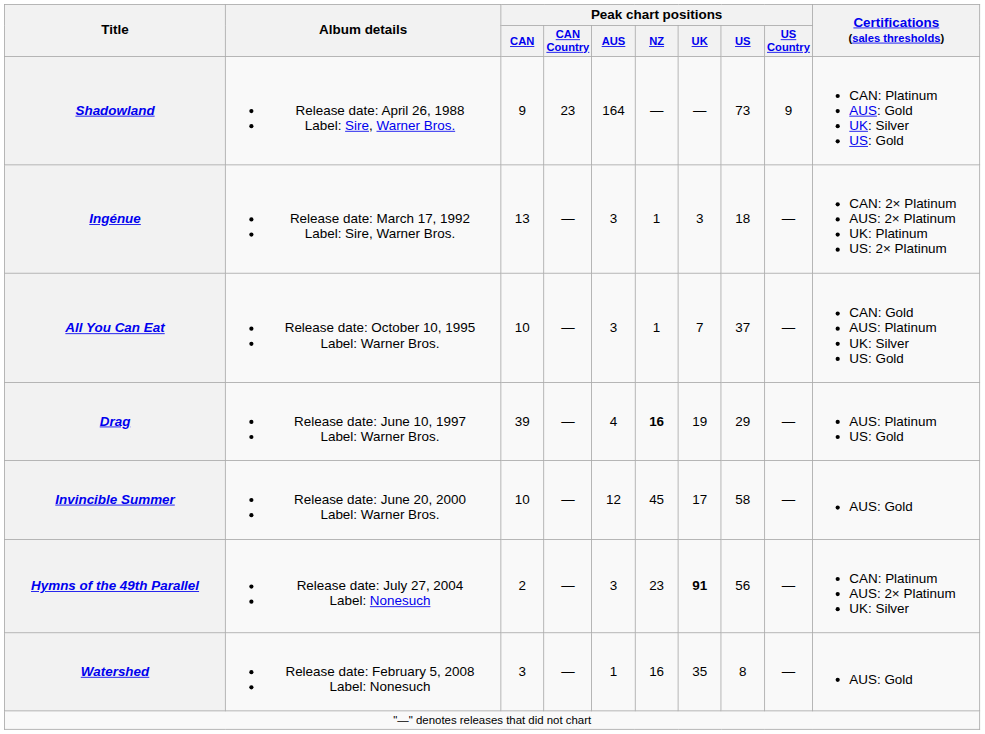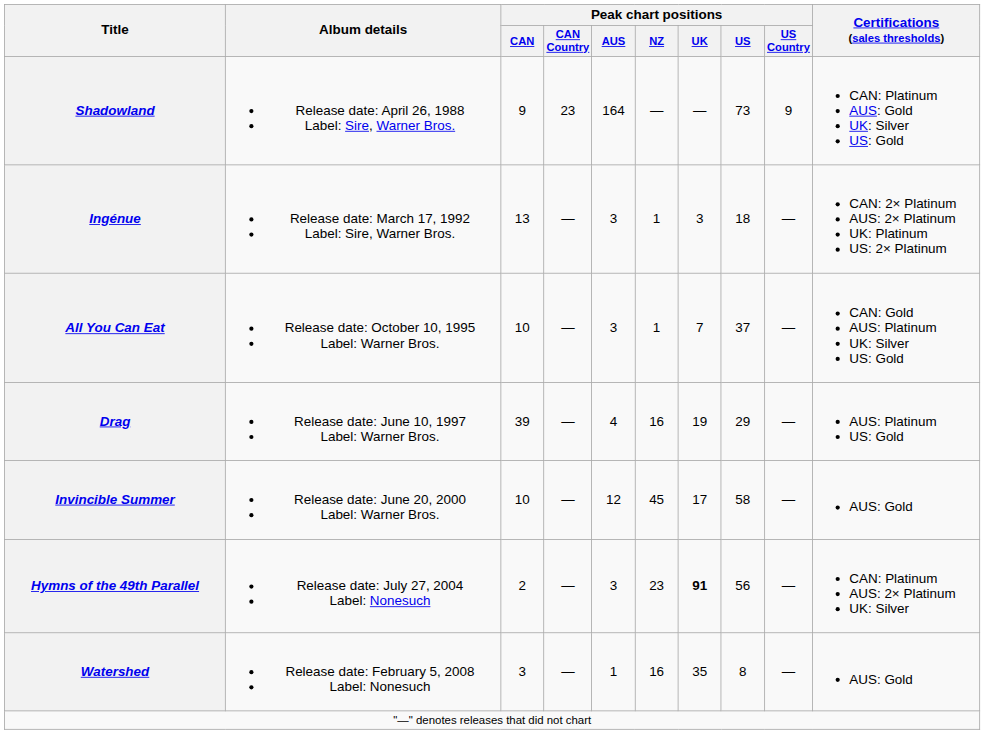(657, 421) bold -> (657, 421) normal
